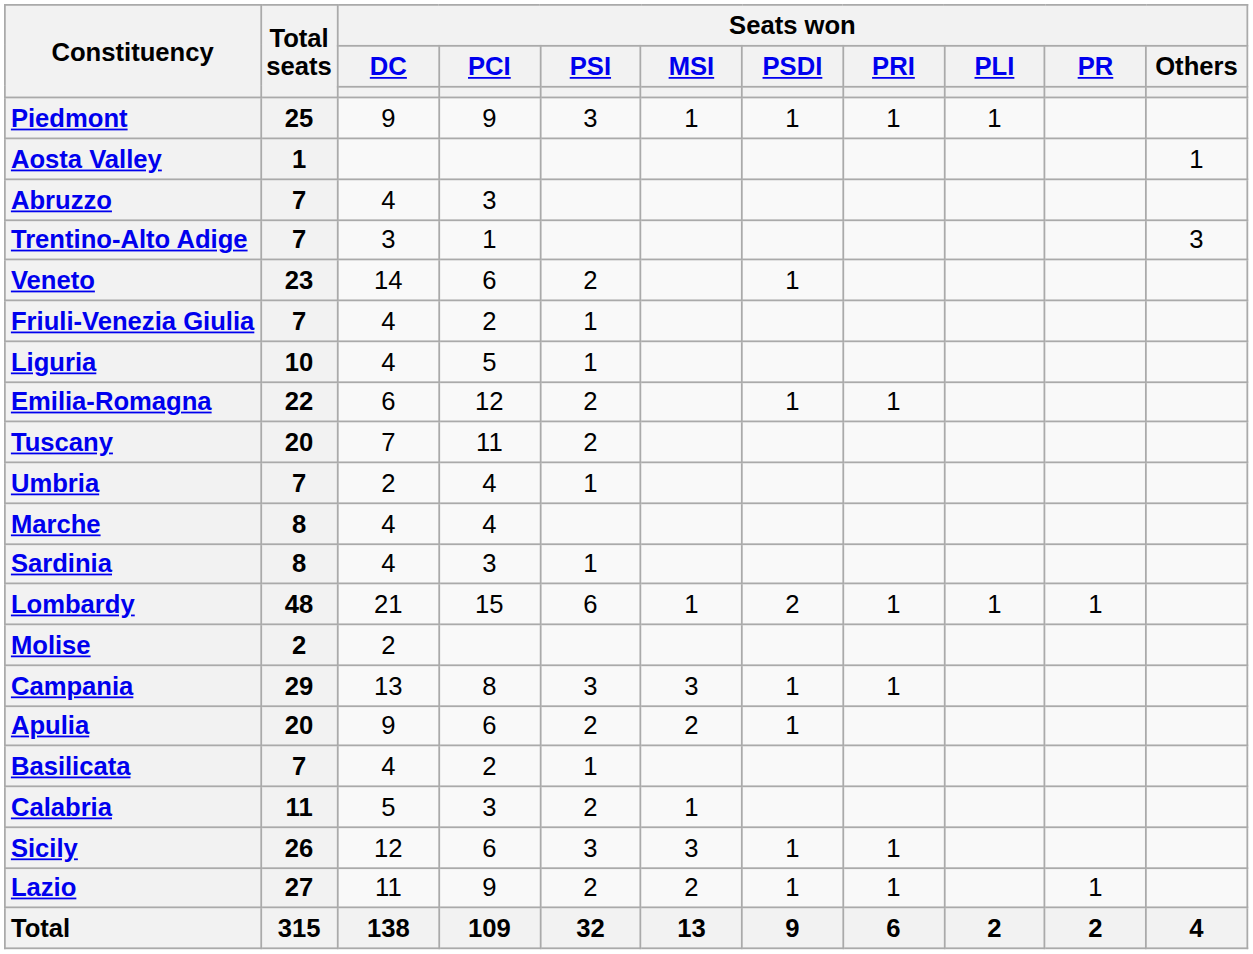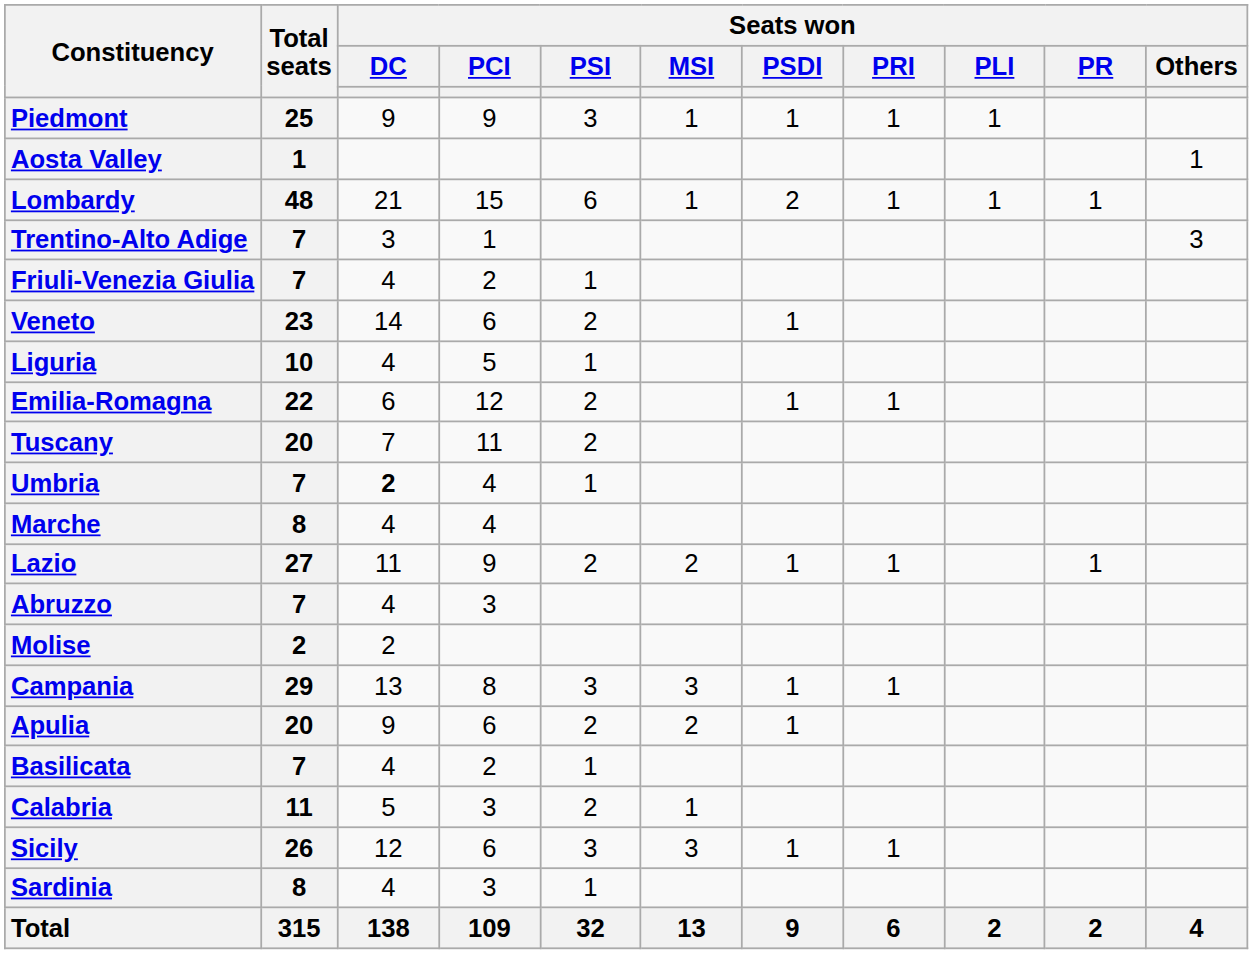rows swapped: (73, 604) <-> (61, 200)
rows swapped: (53, 281) <-> (133, 321)
(388, 483) normal -> (388, 483) bold
rows swapped: (44, 888) <-> (61, 564)
